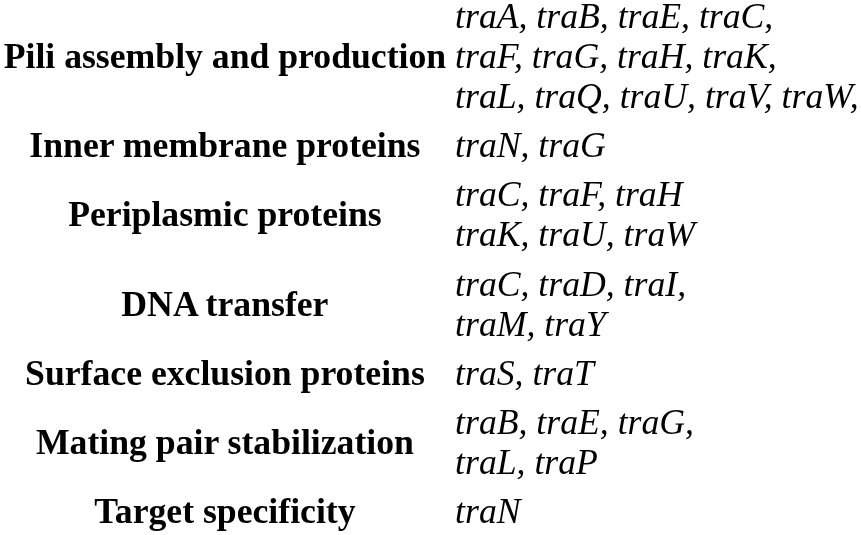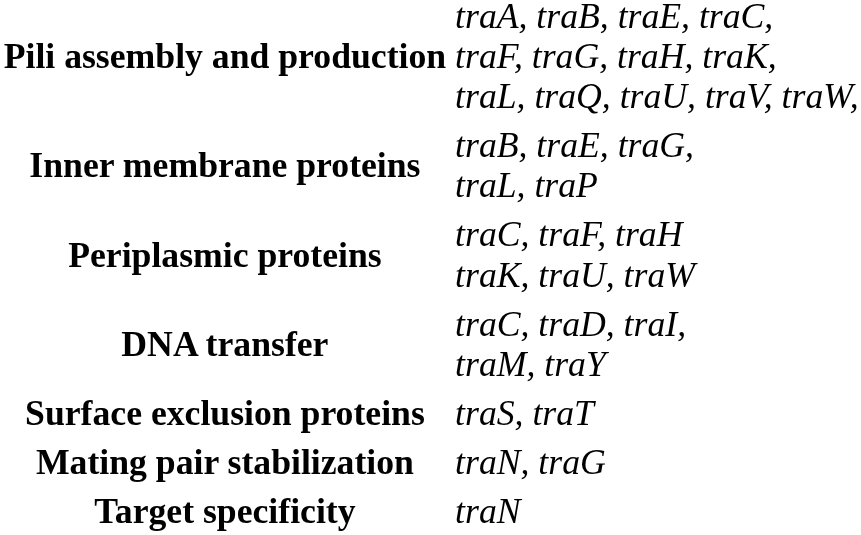(530, 145) traN, traG -> (575, 165) traB, traE, traG, traL, traP
(575, 442) traB, traE, traG, traL, traP -> (530, 462) traN, traG
